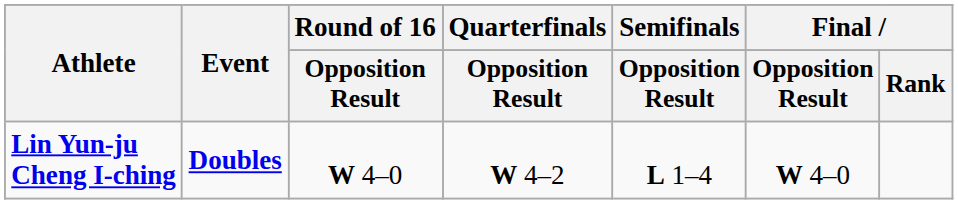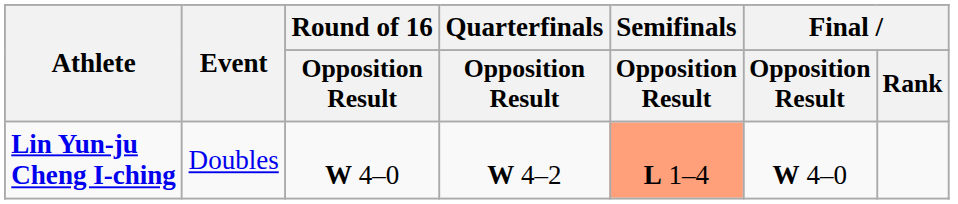(235, 160) bold -> (234, 160) normal
(679, 176) no background -> (676, 176) lightsalmon background
